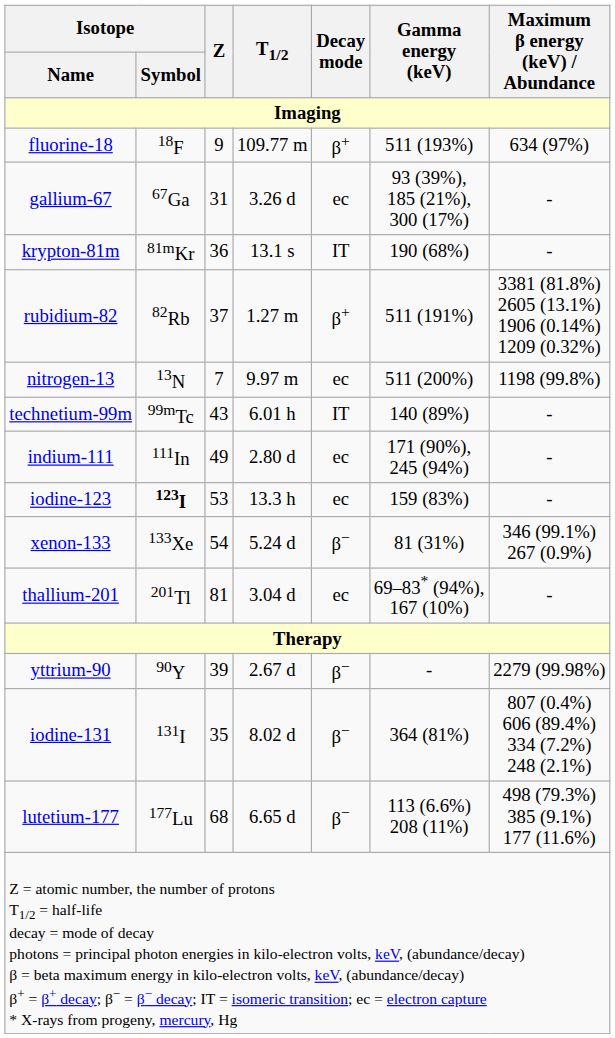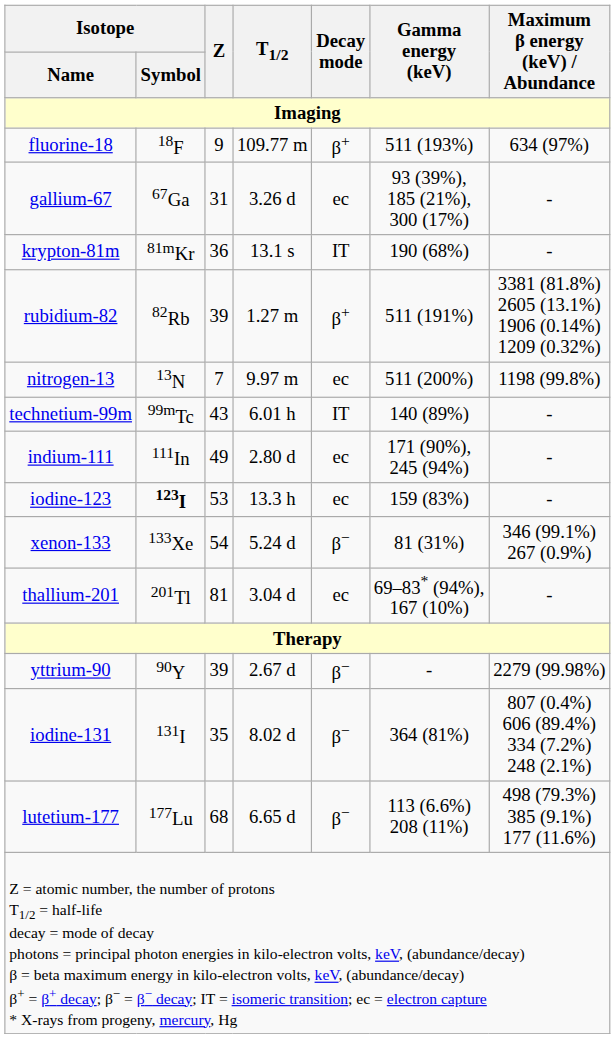(219, 315) 37 -> (219, 315) 39
